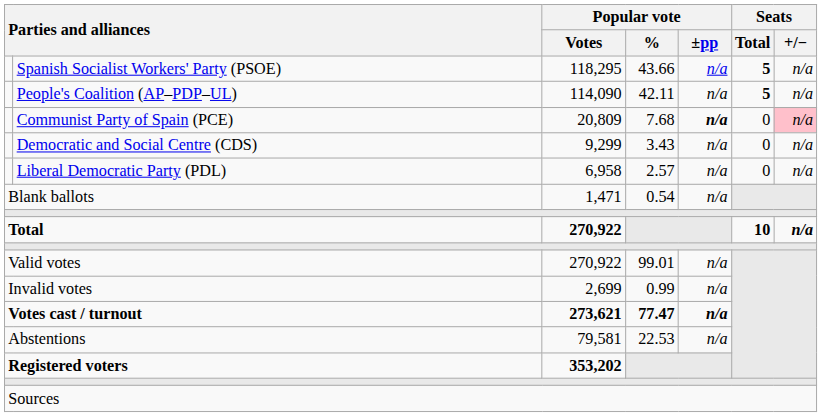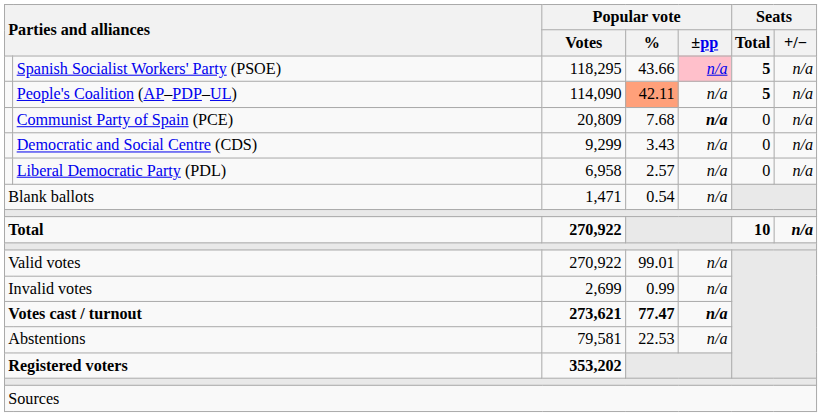(717, 68) no background -> (717, 68) pink background
(657, 94) no background -> (657, 94) lightsalmon background
(803, 119) pink background -> (803, 119) no background
